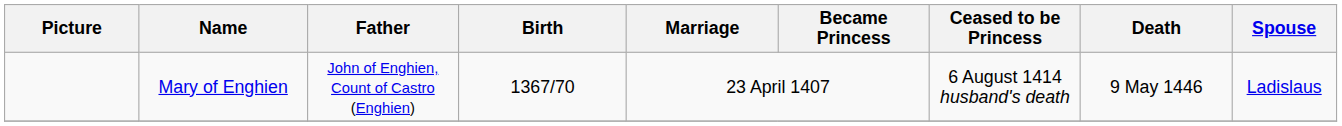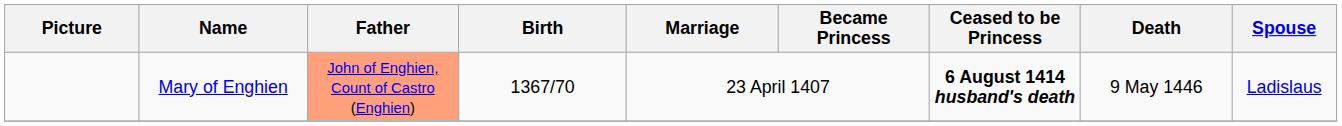(383, 87) no background -> (383, 87) lightsalmon background
(1005, 86) normal -> (1005, 86) bold
